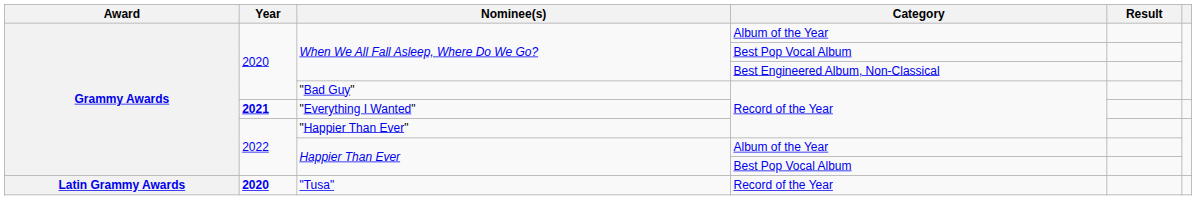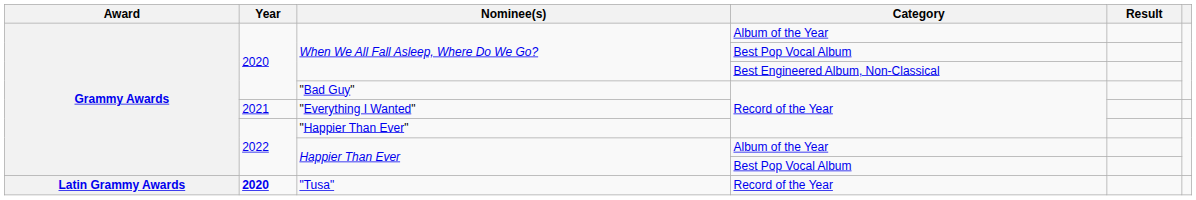(255, 109) bold -> (255, 109) normal
